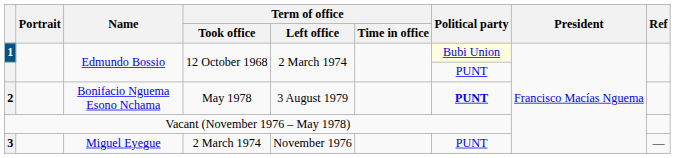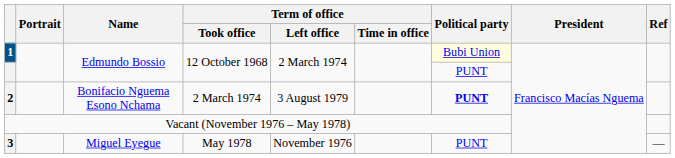(227, 98) May 1978 -> (227, 98) 2 March 1974
(227, 143) 2 March 1974 -> (227, 143) May 1978
